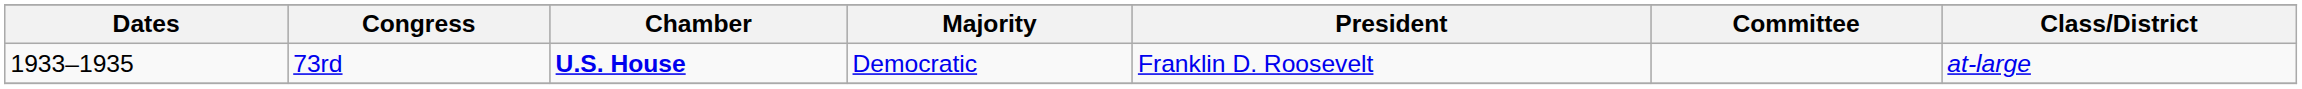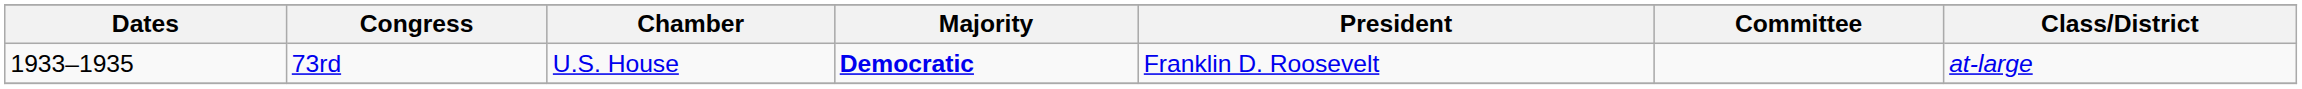(621, 63) bold -> (616, 63) normal
(915, 63) normal -> (907, 63) bold
